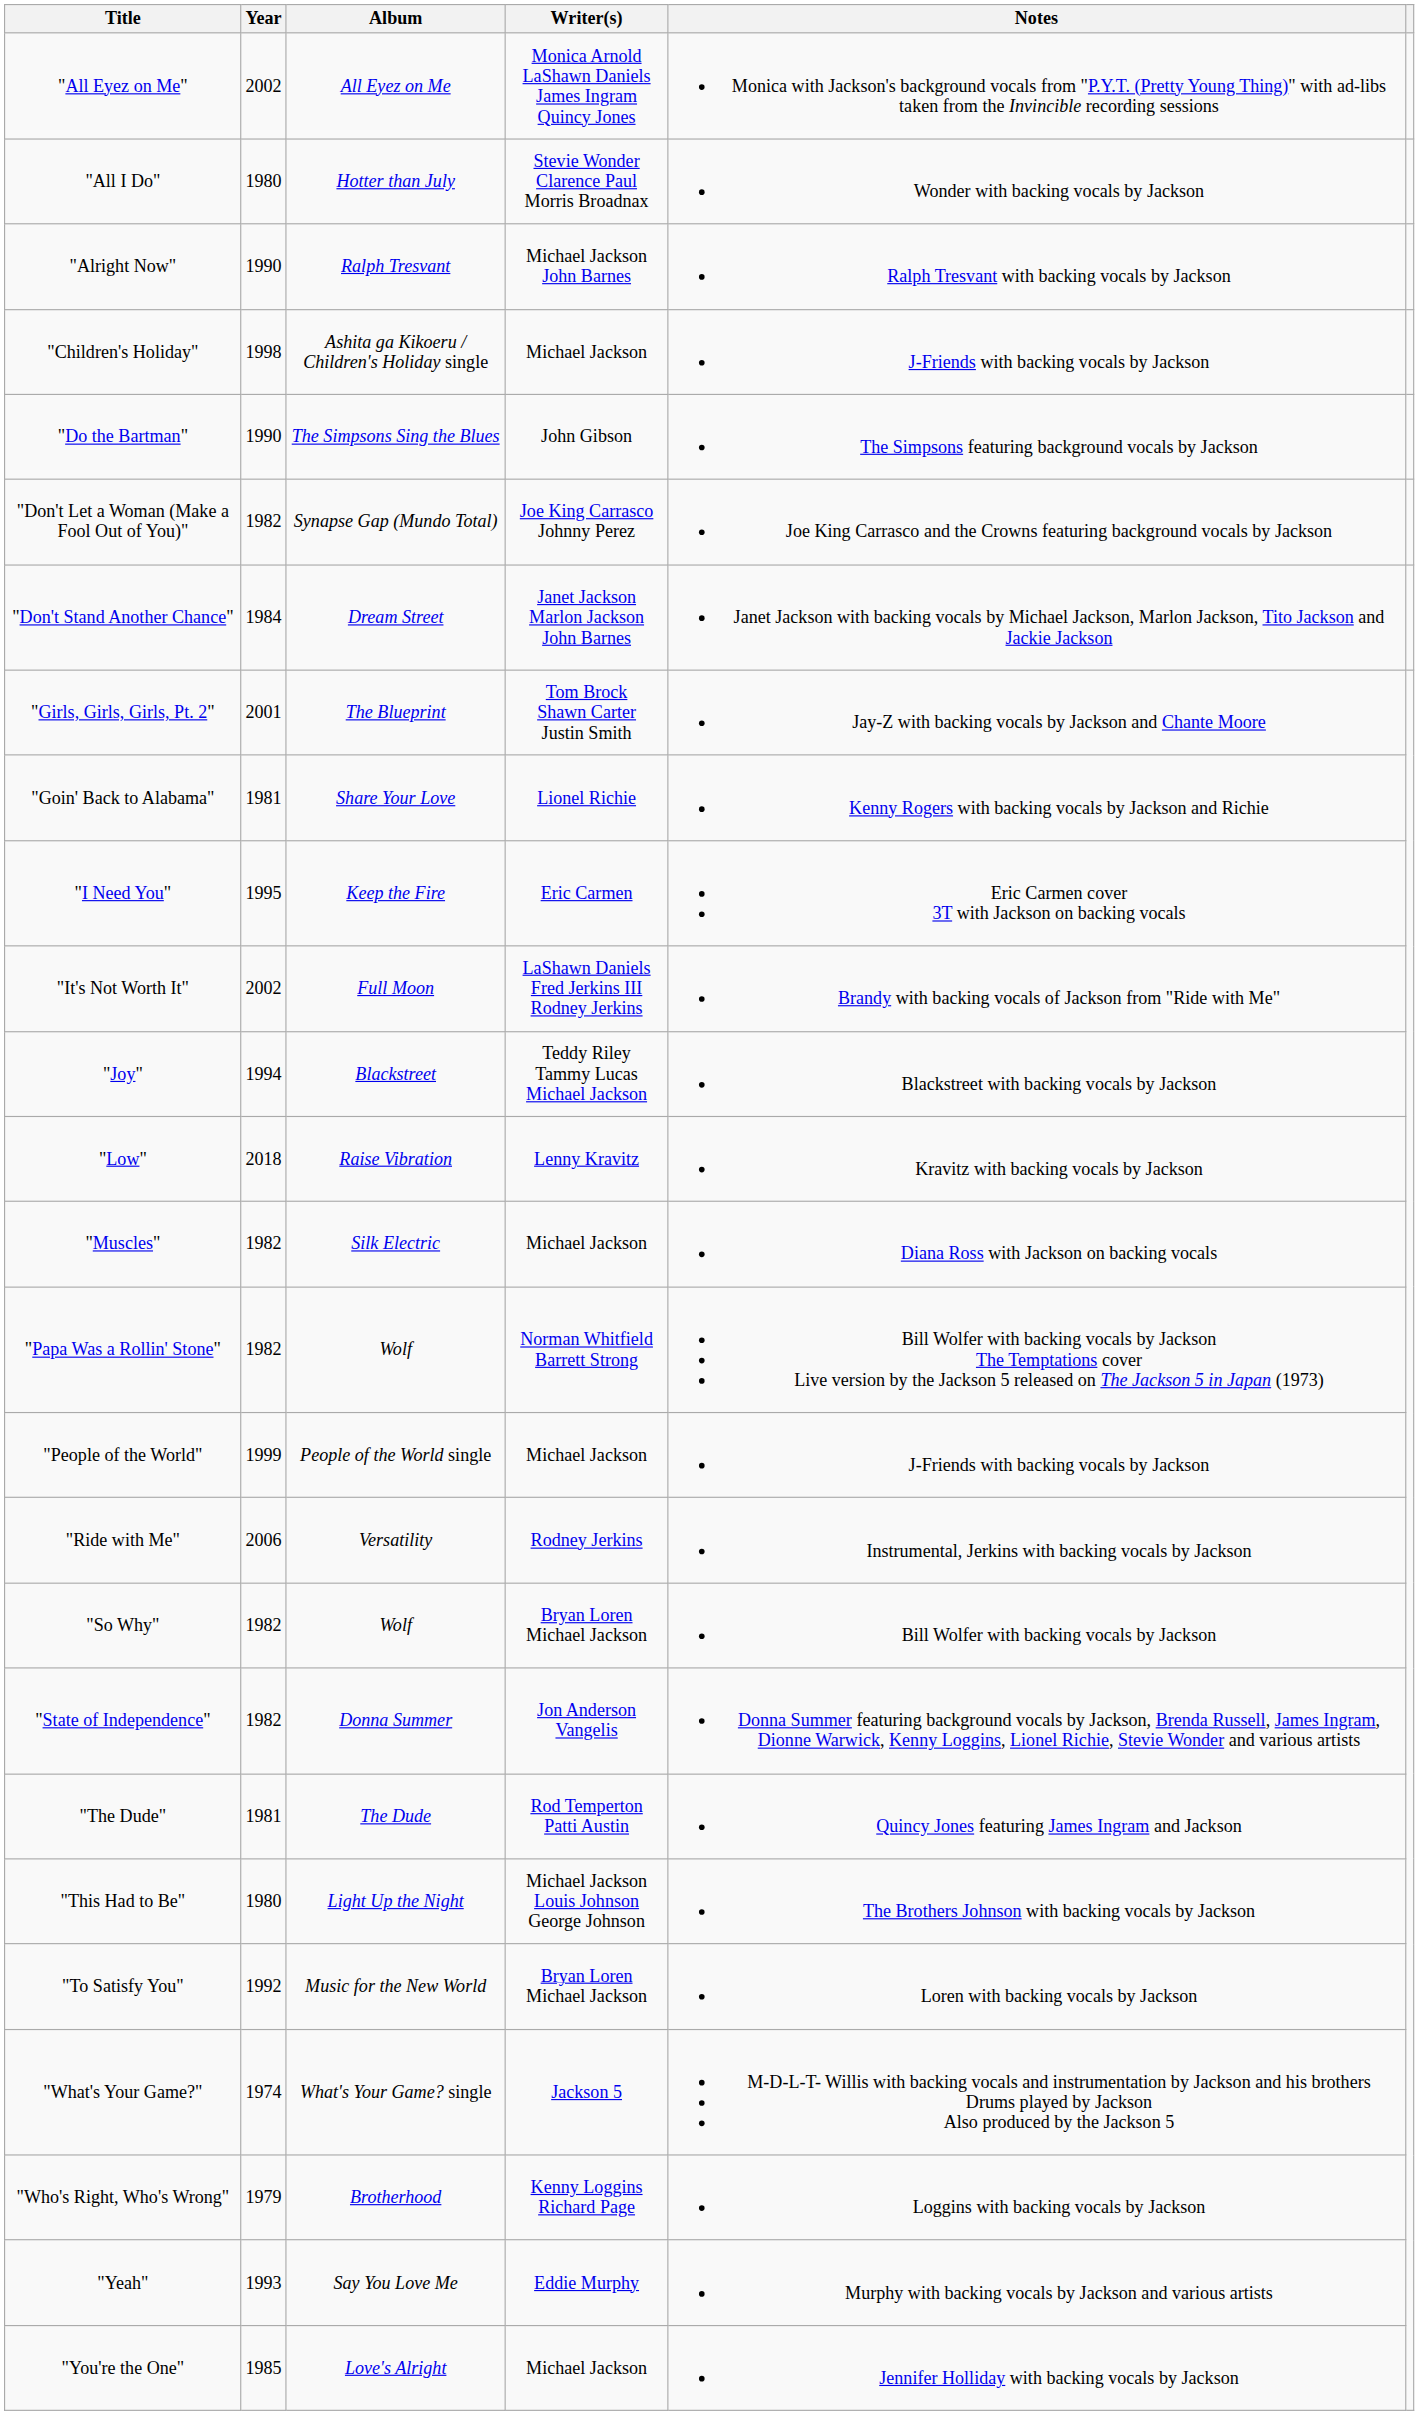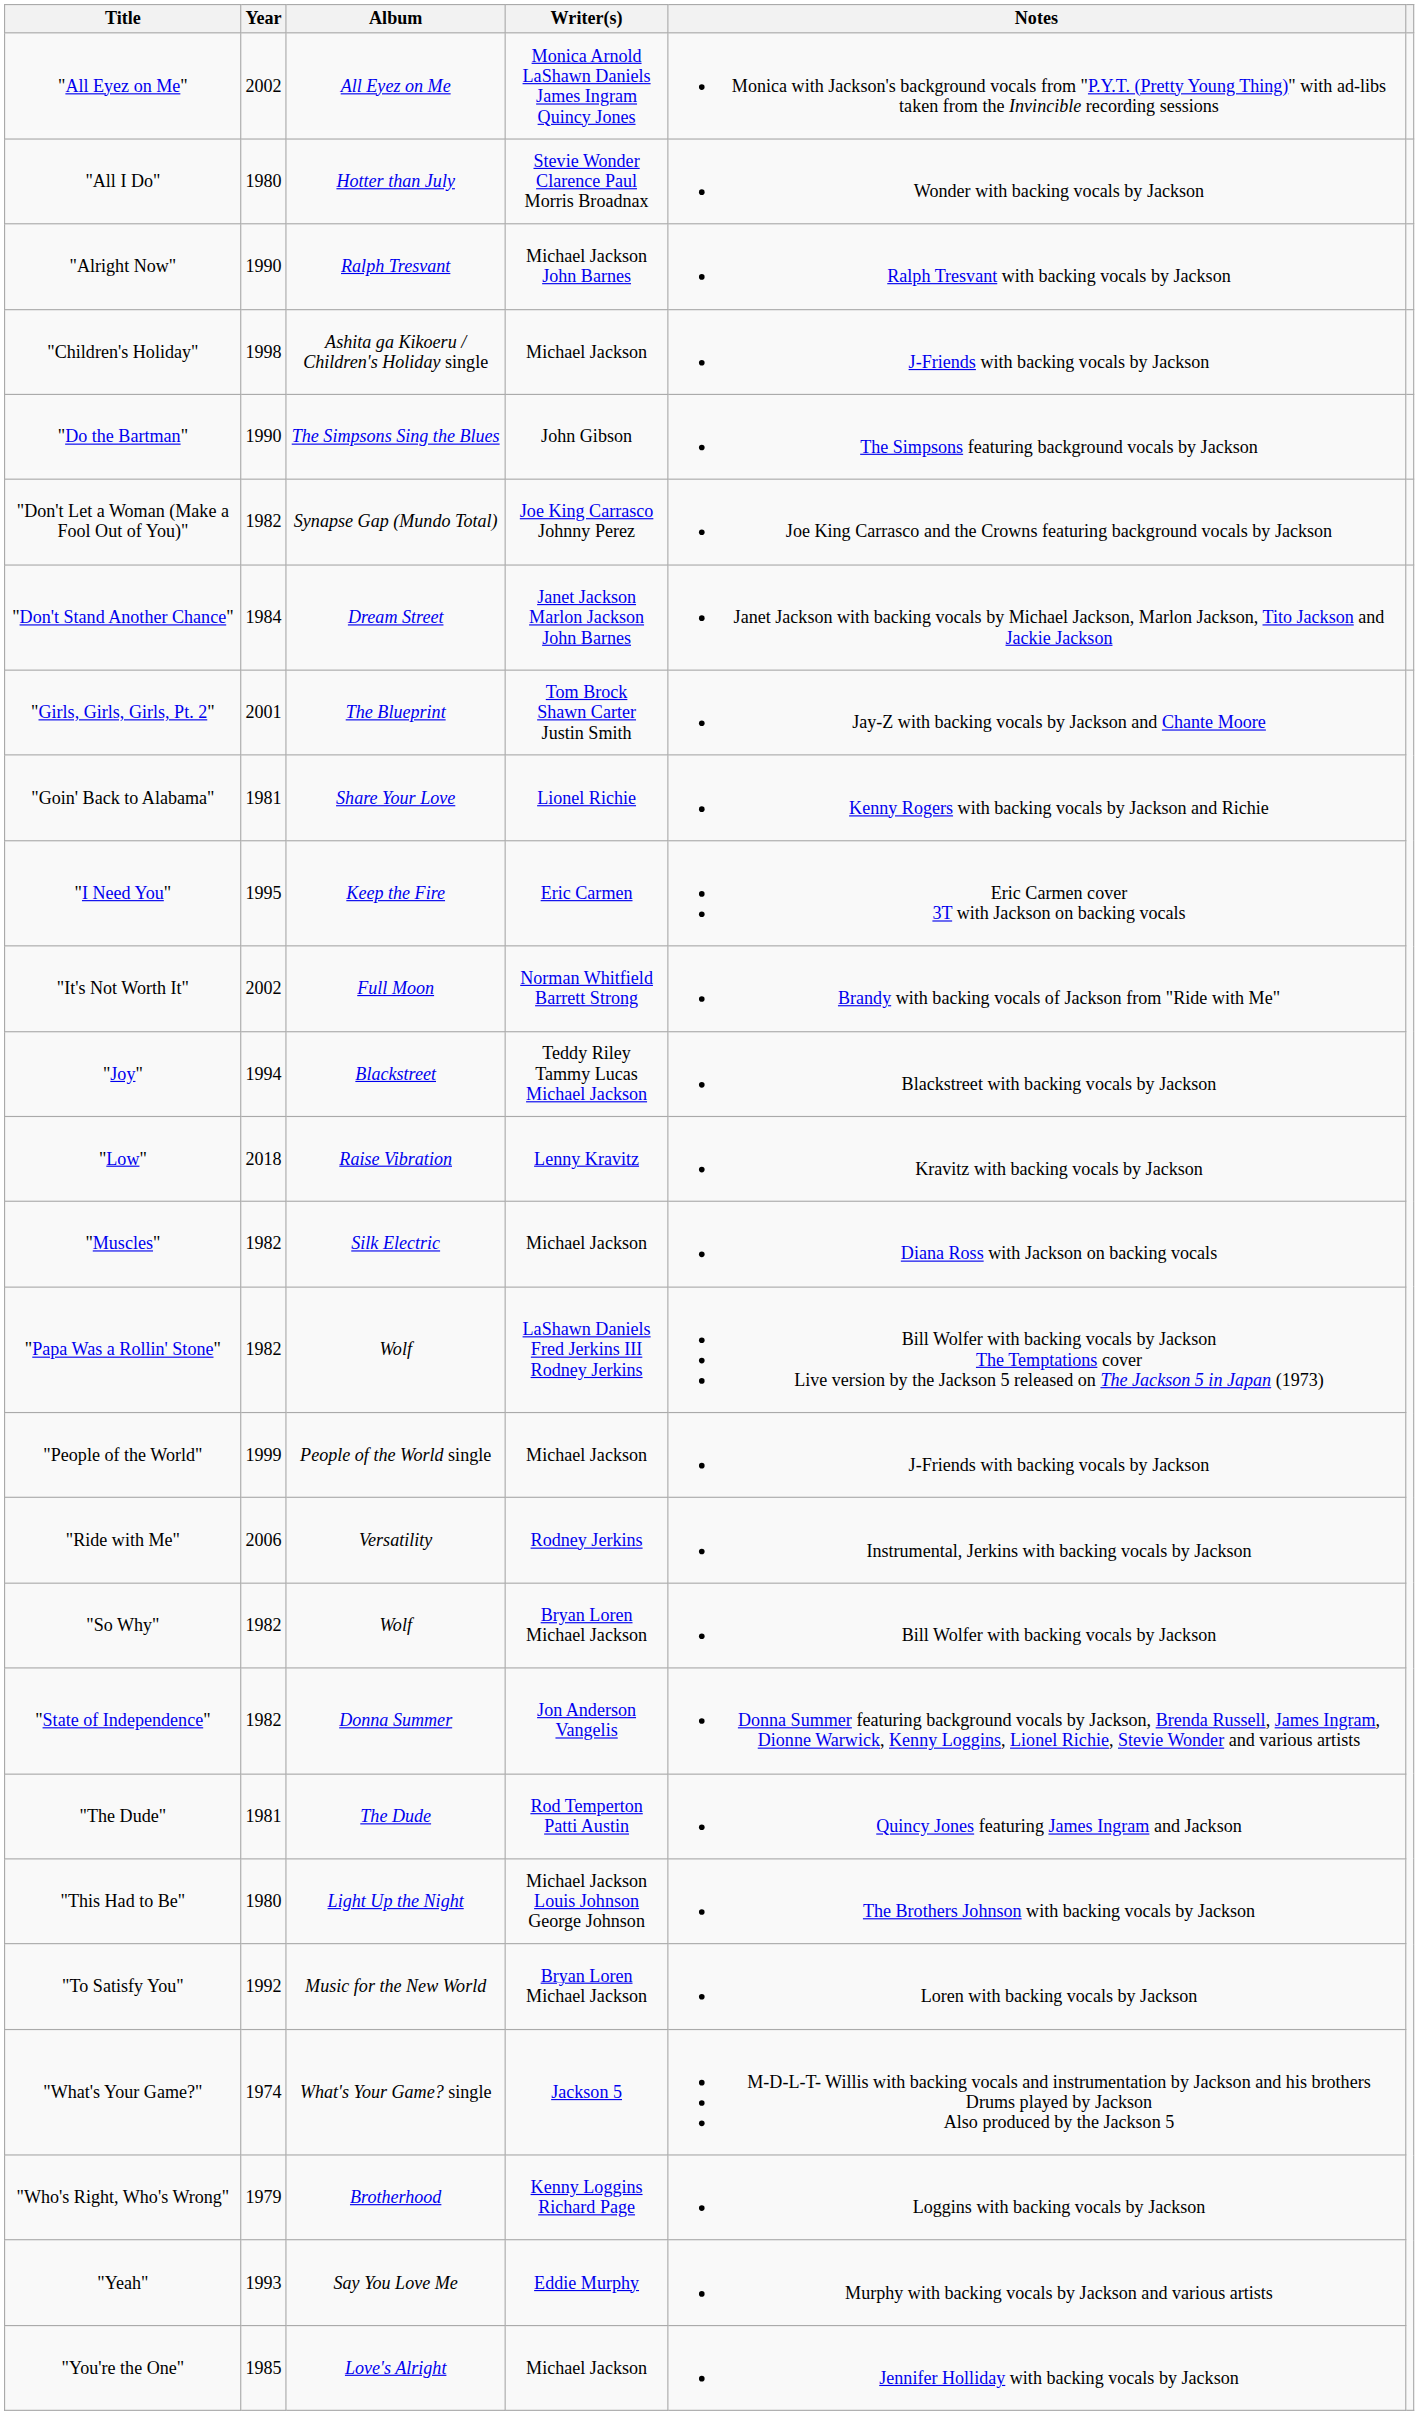(587, 988) LaShawn Daniels Fred Jerkins III Rodney Jerkins -> (587, 988) Norman Whitfield Barrett Strong
(587, 1349) Norman Whitfield Barrett Strong -> (587, 1349) LaShawn Daniels Fred Jerkins III Rodney Jerkins
